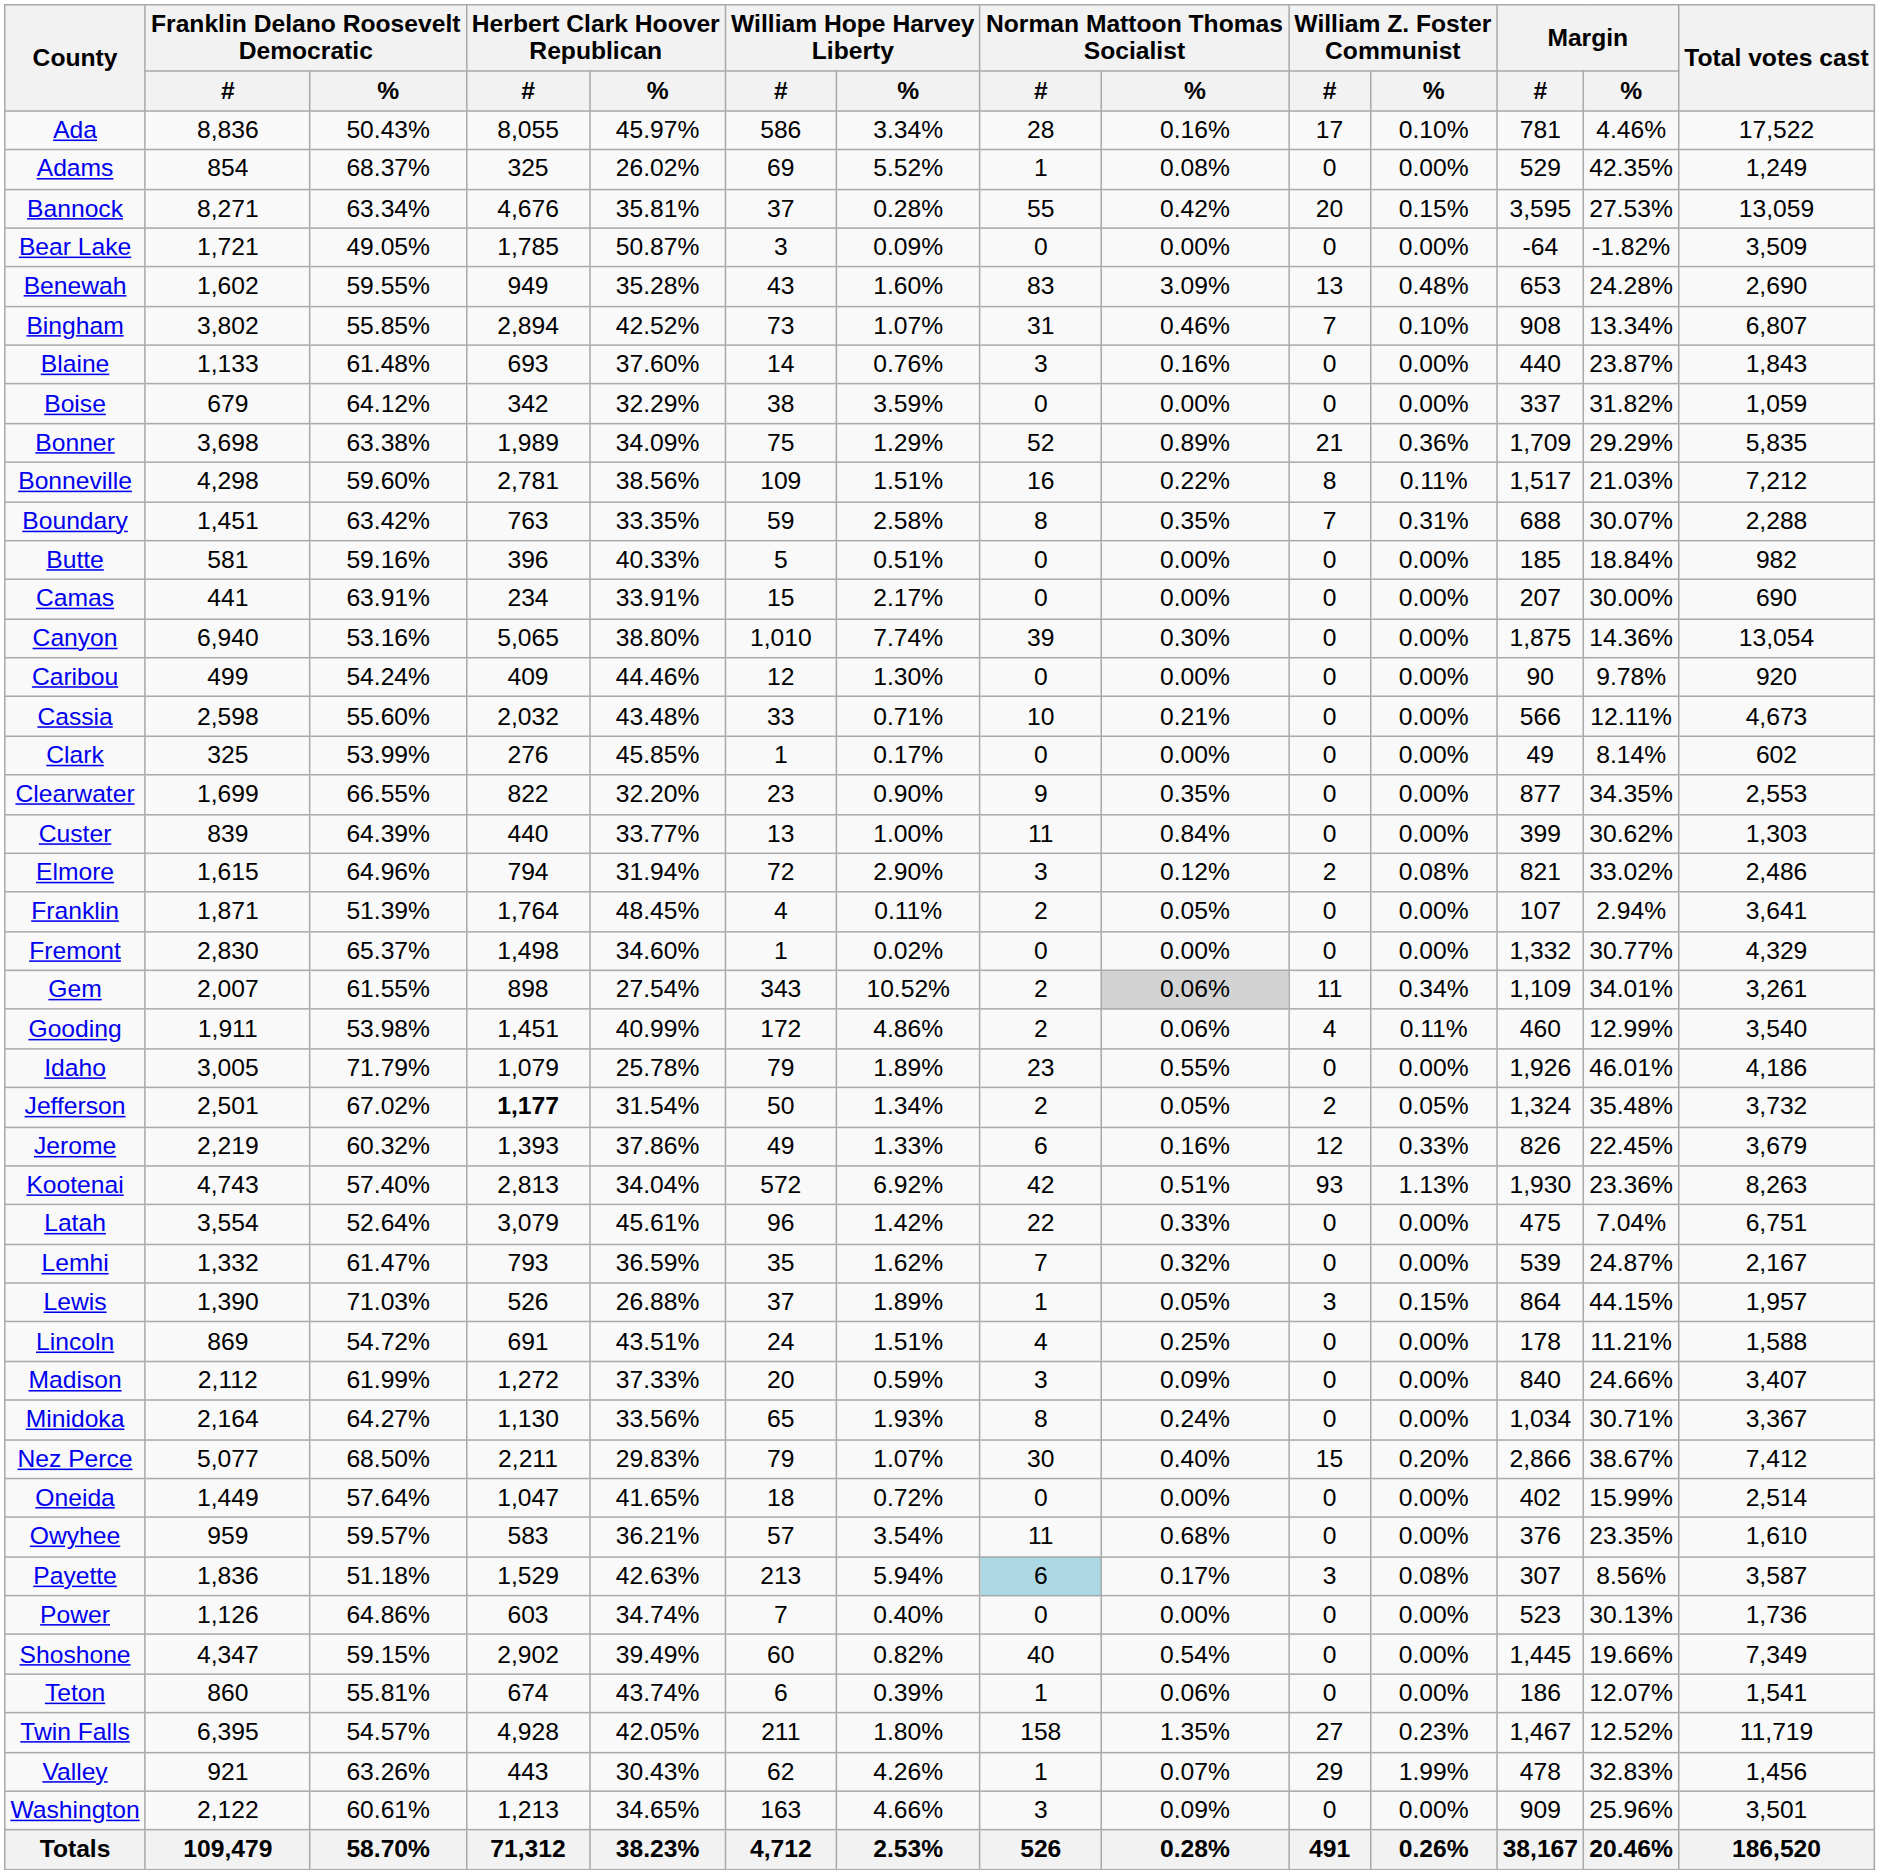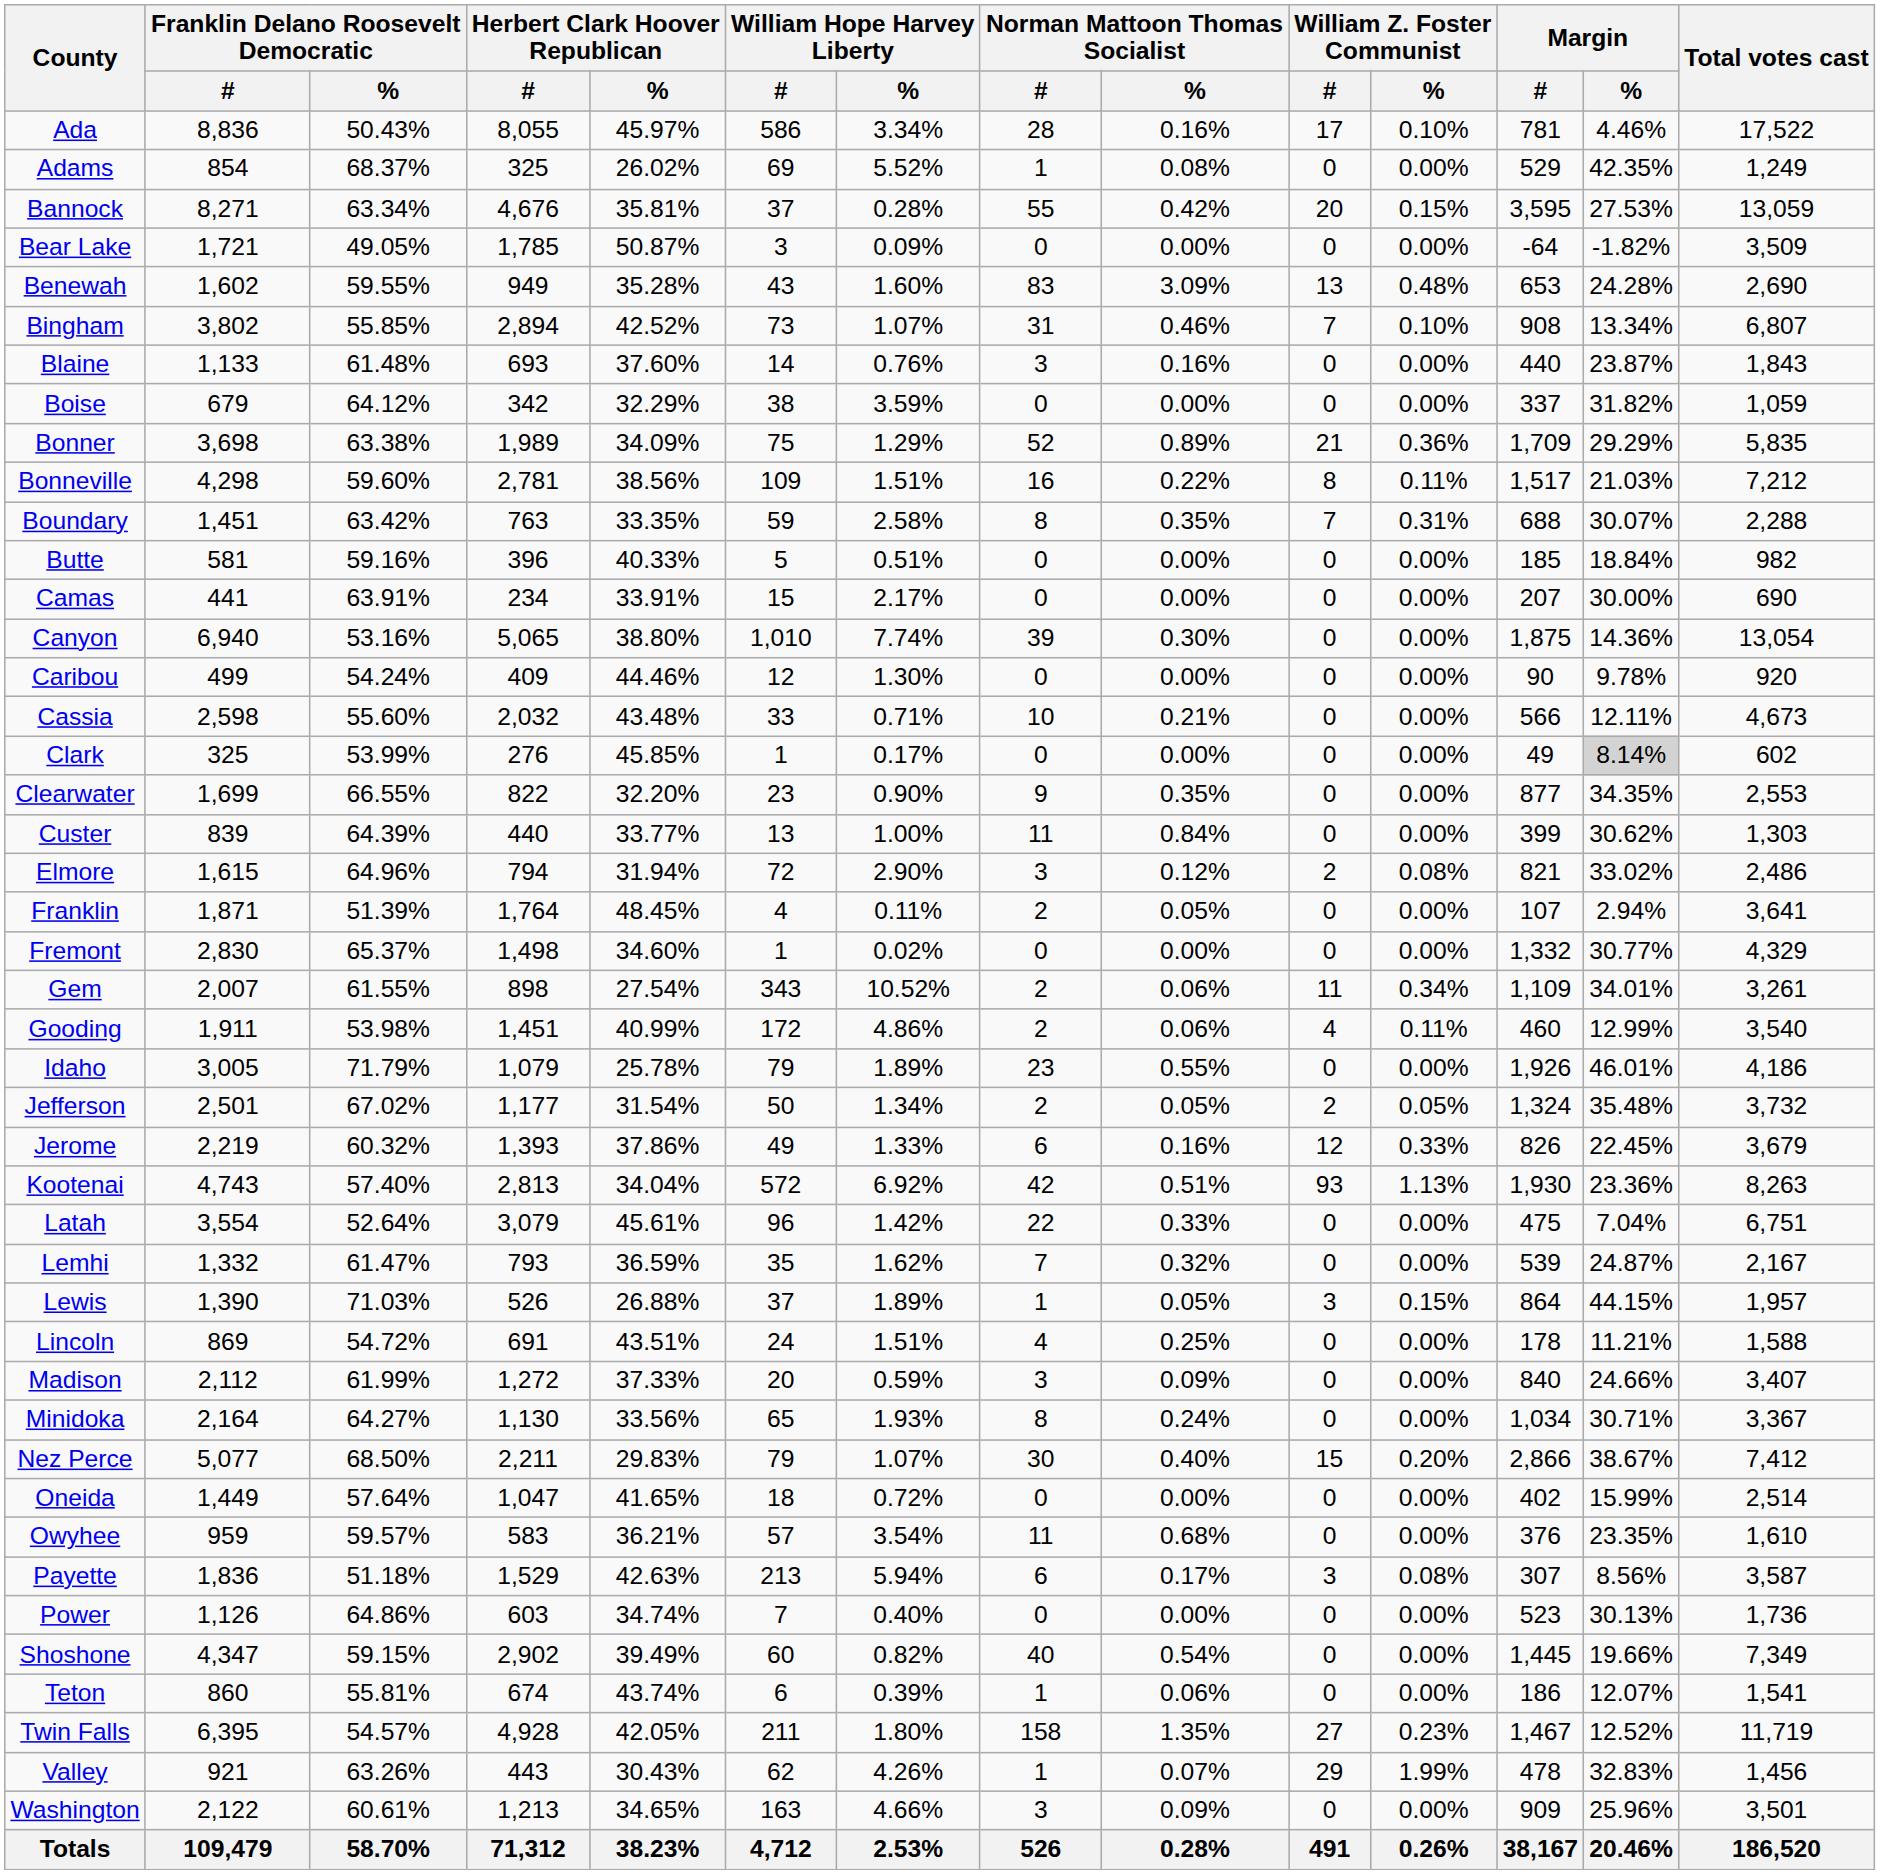(1631, 755) no background -> (1631, 755) lightgrey background
(1195, 989) lightgrey background -> (1195, 989) no background
(528, 1106) bold -> (528, 1106) normal
(1041, 1575) lightblue background -> (1041, 1575) no background
